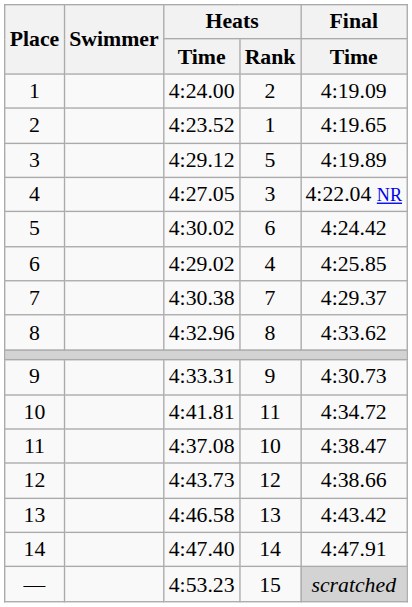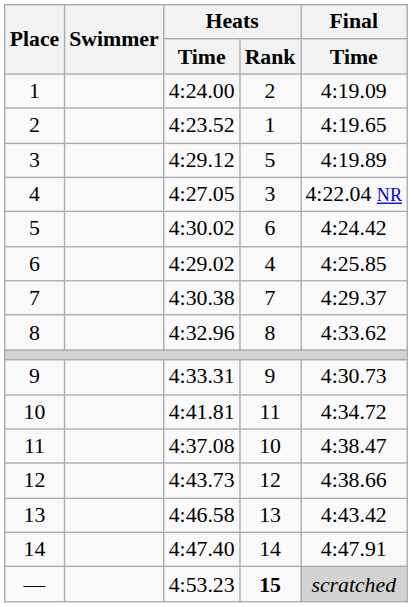(270, 583) normal -> (270, 583) bold
